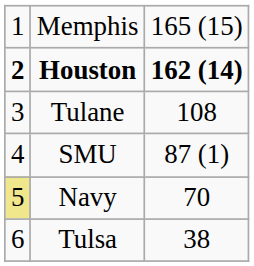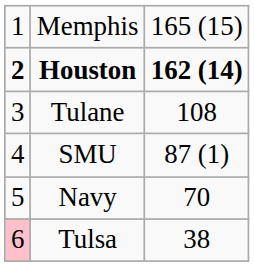(18, 197) khaki background -> (18, 197) no background
(18, 239) no background -> (18, 239) pink background
